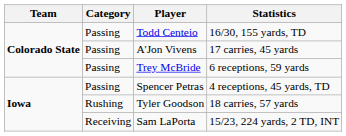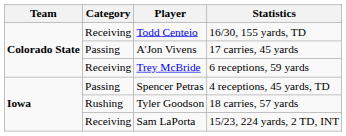(102, 31) Passing -> (108, 31) Receiving
(102, 67) Passing -> (108, 67) Receiving
